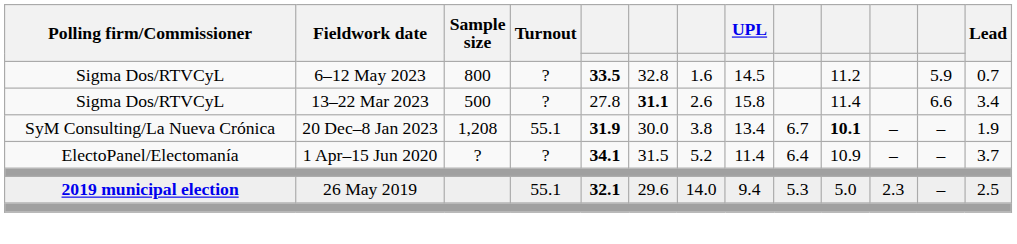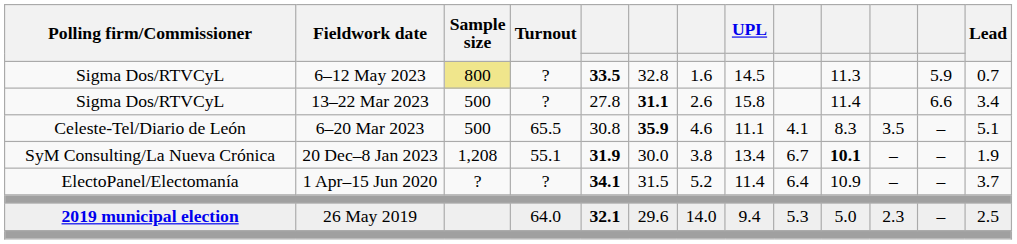(478, 74) no background -> (478, 74) khaki background
(845, 74) 11.2 -> (845, 74) 11.3
+ row: (150, 128)
(546, 190) 55.1 -> (546, 216) 64.0
